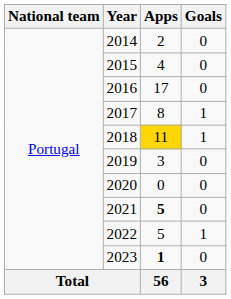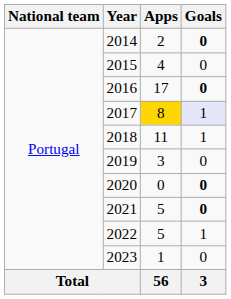(203, 40) normal -> (203, 40) bold
(203, 88) normal -> (203, 88) bold
(161, 112) no background -> (161, 112) gold background
(203, 112) no background -> (203, 112) lavender background
(161, 137) gold background -> (161, 137) no background
(203, 185) normal -> (203, 185) bold
(161, 209) bold -> (161, 209) normal
(203, 209) normal -> (203, 209) bold
(161, 257) bold -> (161, 257) normal
